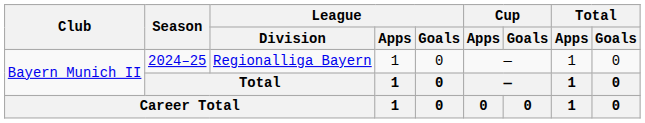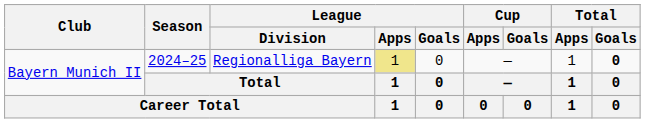(395, 61) no background -> (395, 61) khaki background
(616, 61) normal -> (616, 61) bold
